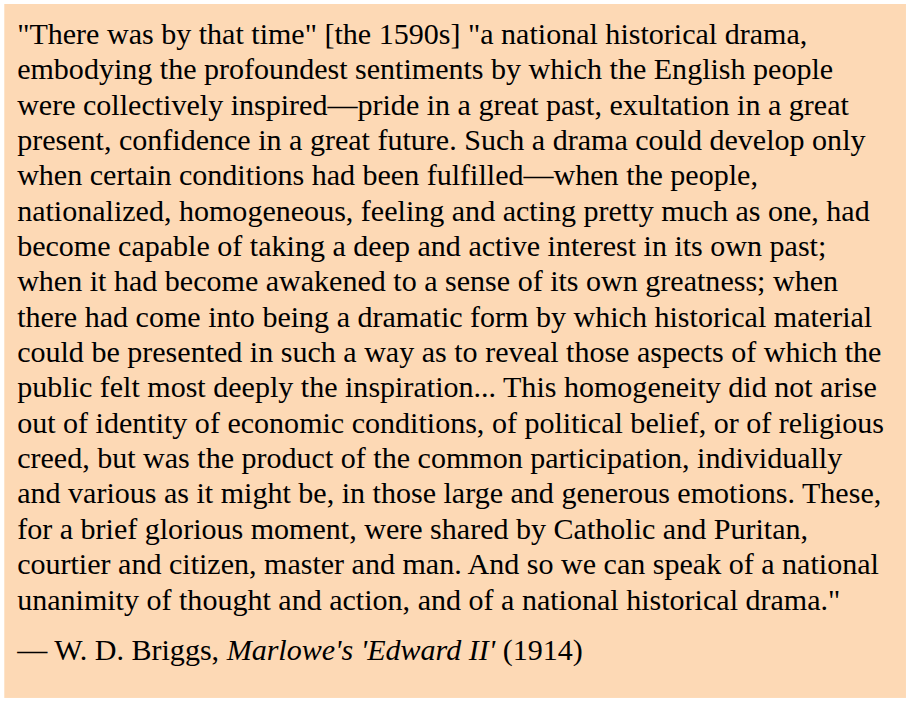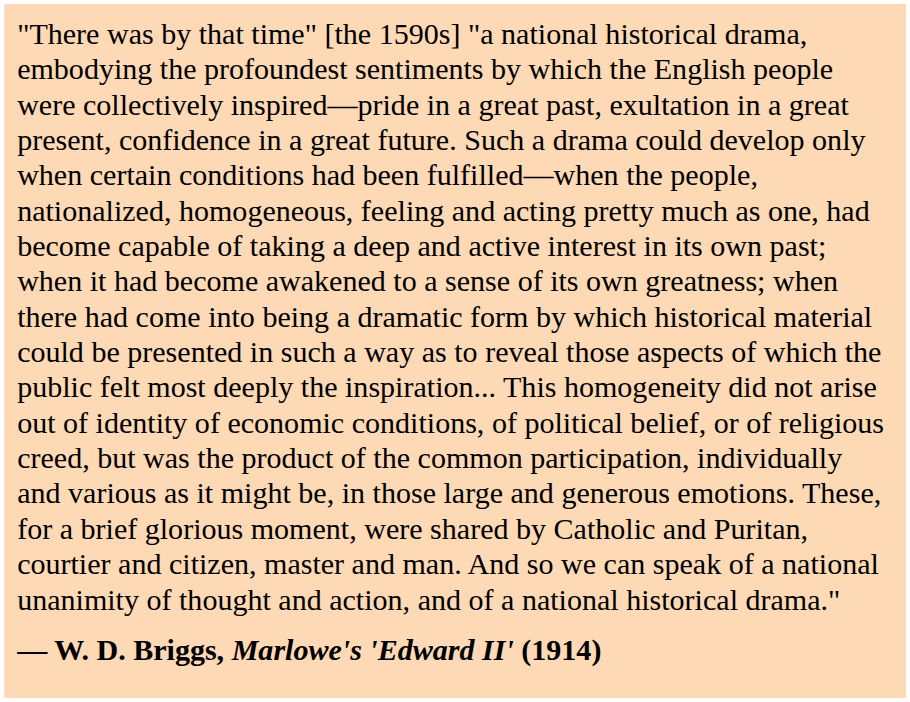(300, 650) normal -> (309, 650) bold
